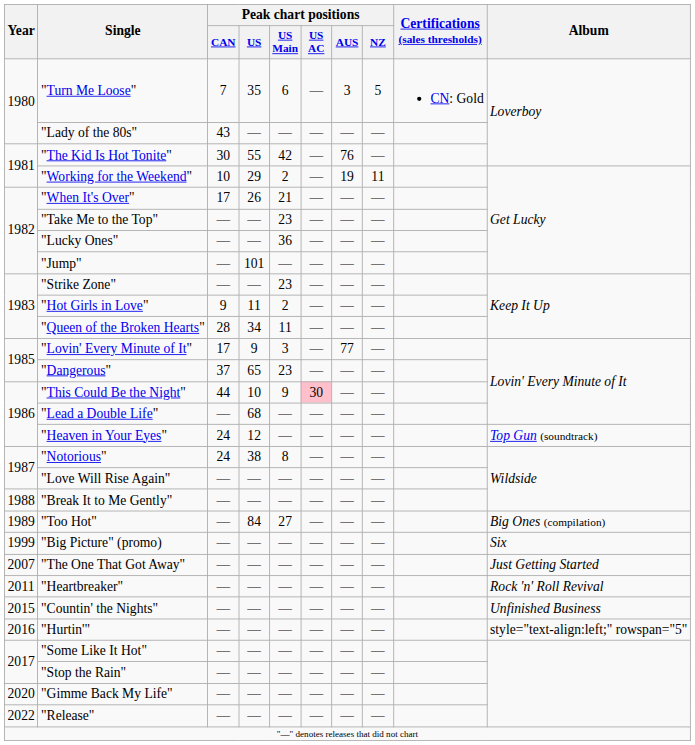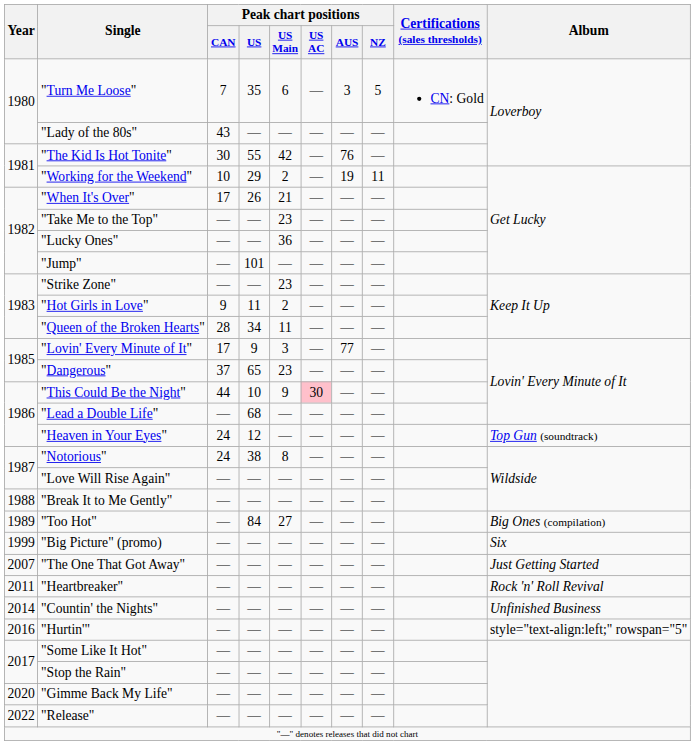(21, 608) 2015 -> (21, 608) 2014
